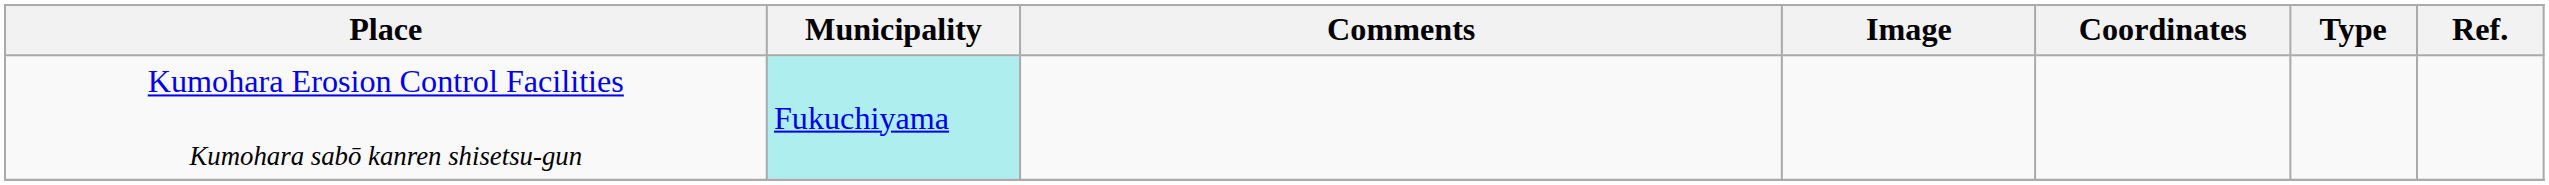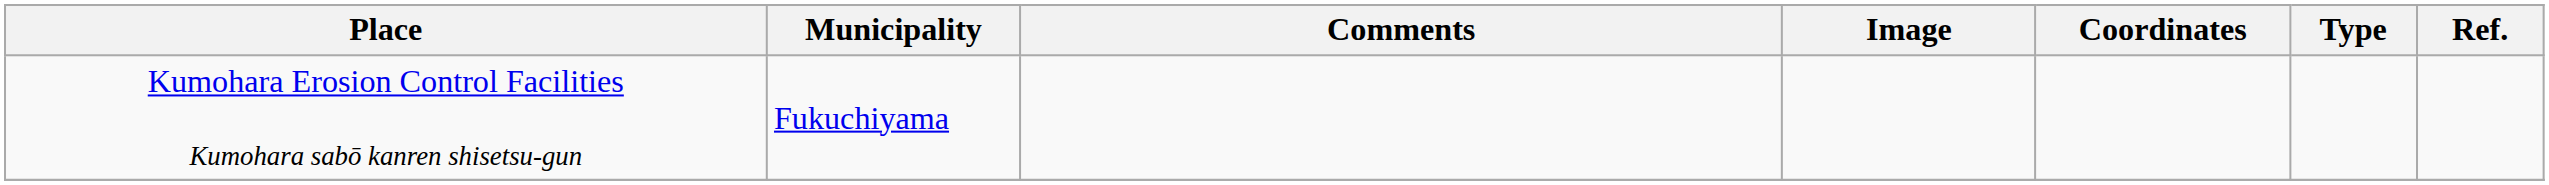(862, 117) paleturquoise background -> (862, 117) no background
